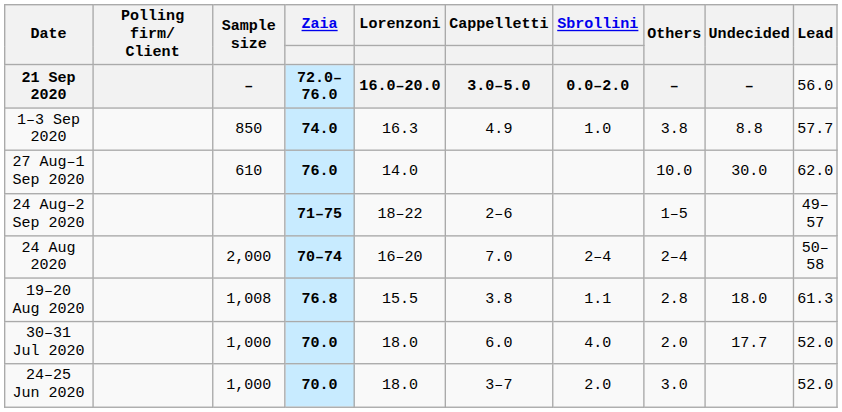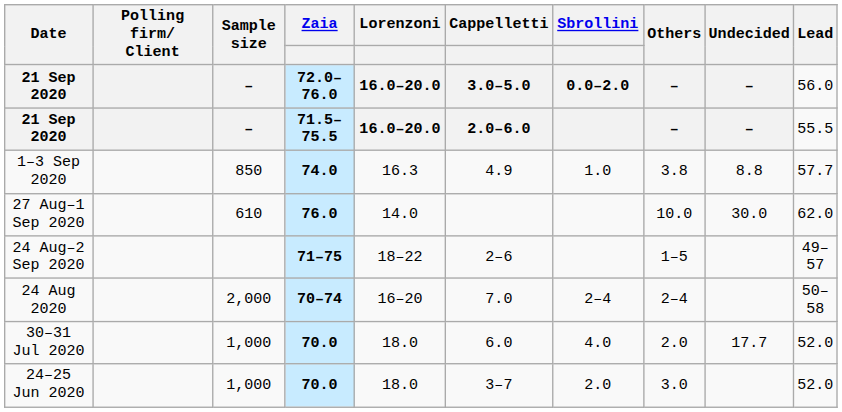+ row: (49, 129)
- row: (49, 299)
